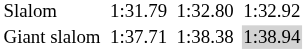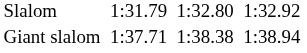(272, 37) lightgrey background -> (272, 37) no background
